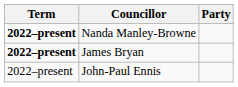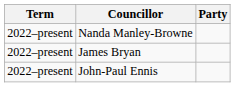(42, 33) bold -> (40, 33) normal
(42, 52) bold -> (40, 52) normal
